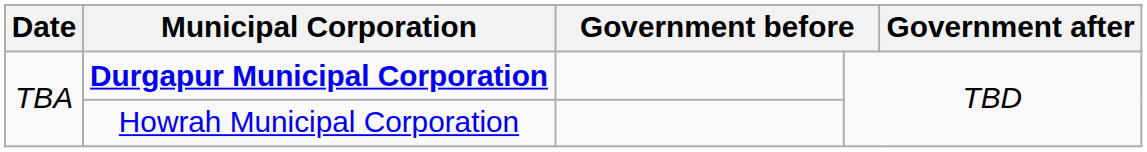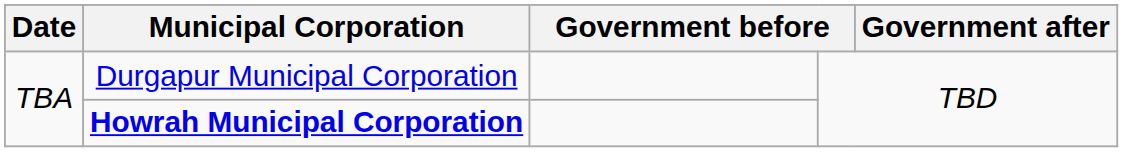(319, 75) bold -> (307, 75) normal
(319, 122) normal -> (307, 122) bold
